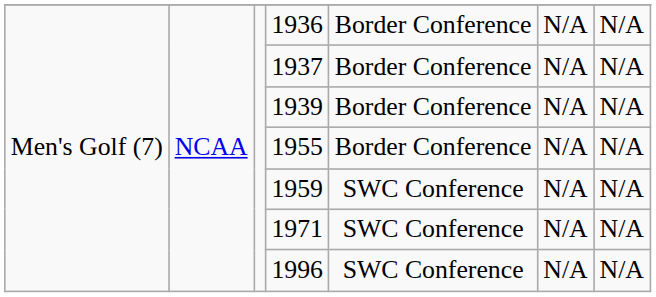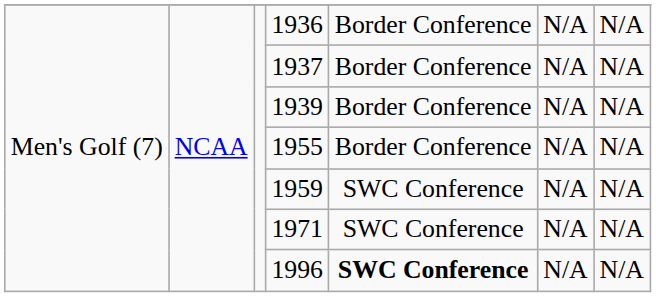(433, 270) normal -> (433, 270) bold
